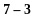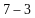(17, 9) bold -> (17, 9) normal
